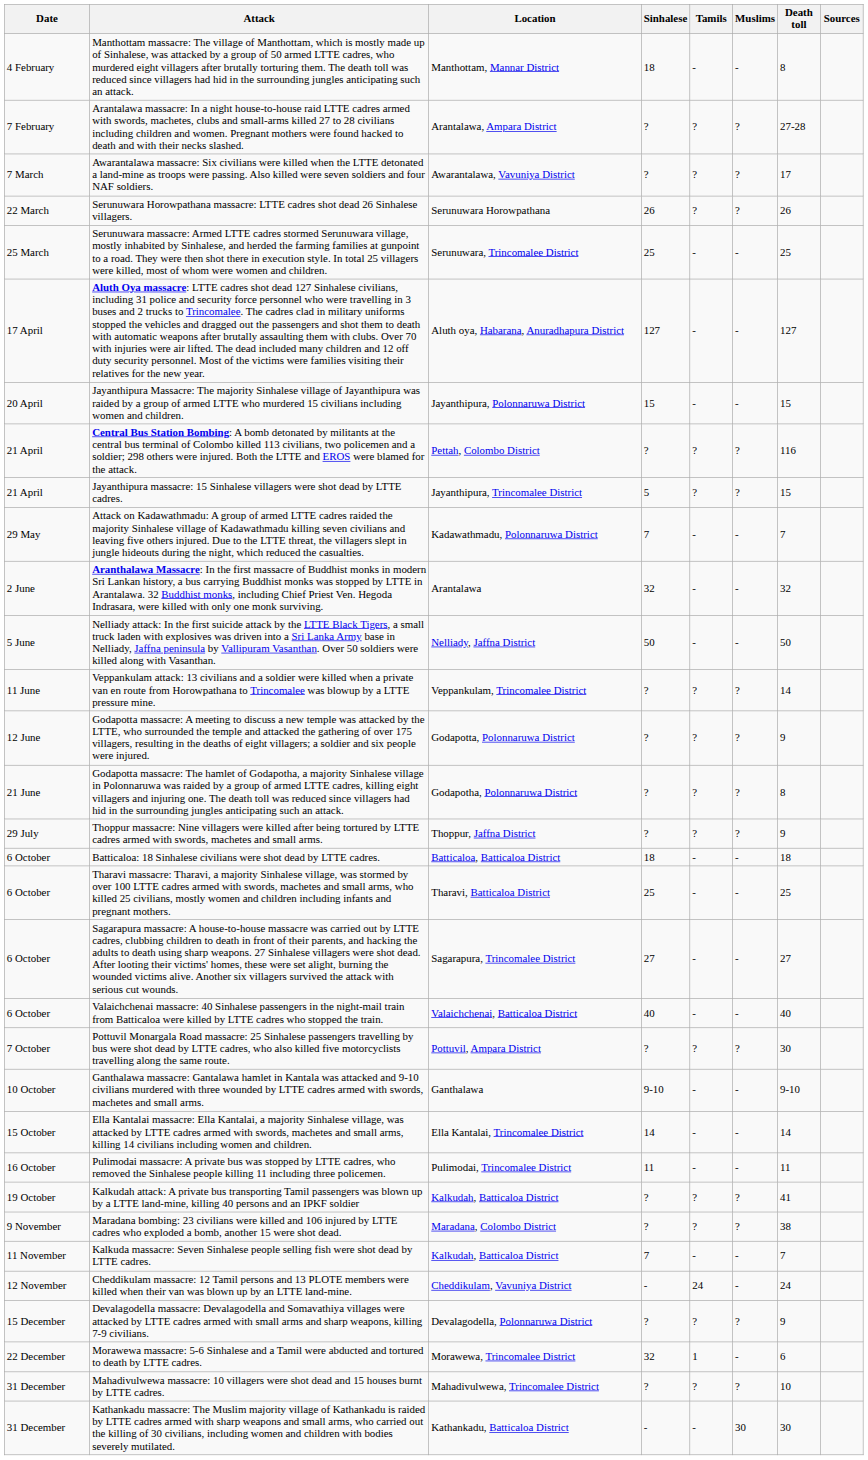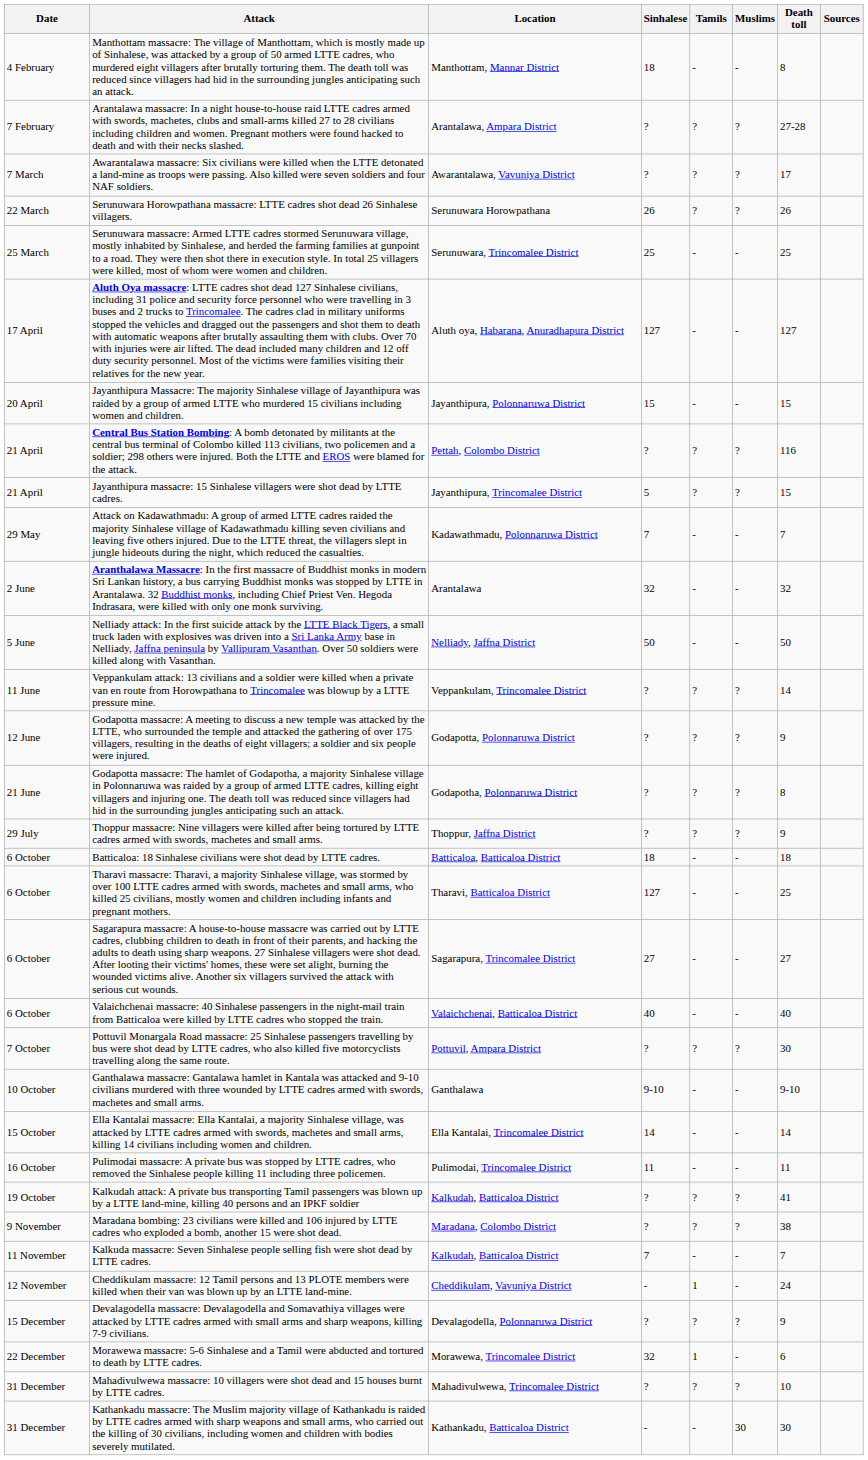(649, 892) 25 -> (652, 892) 127
(698, 1285) 24 -> (695, 1285) 1
